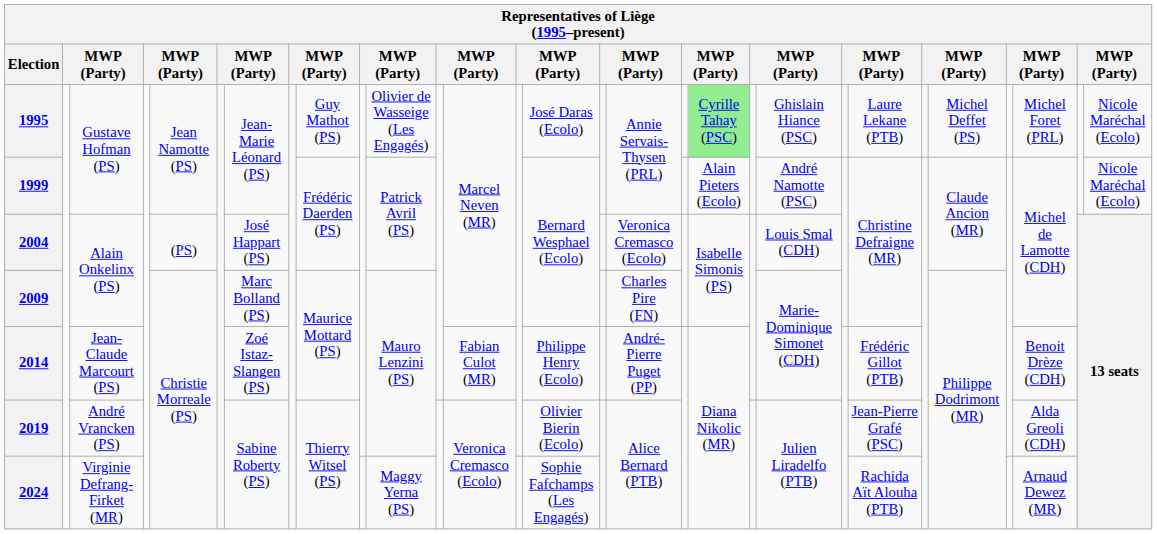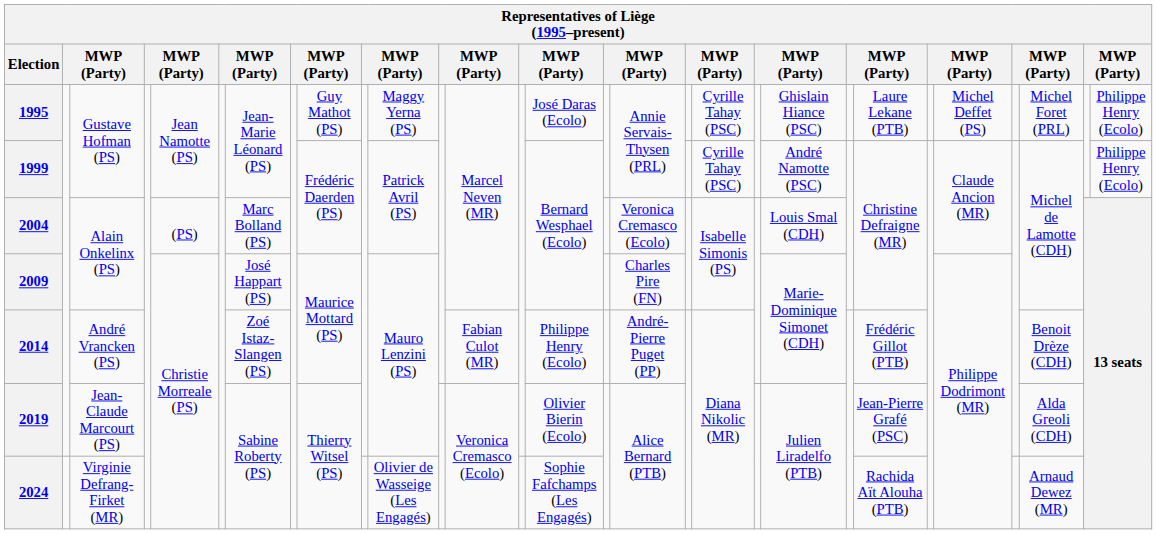(401, 120) Olivier de Wasseige (Les Engagés) -> (403, 112) Maggy Yerna (PS)
(719, 120) lightgreen background -> (723, 112) no background
(1118, 120) Nicole Maréchal (Ecolo) -> (1121, 112) Philippe Henry (Ecolo)
(719, 185) Alain Pieters (Ecolo) -> (723, 169) Cyrille Tahay (PSC)
(1118, 185) Nicole Maréchal (Ecolo) -> (1121, 169) Philippe Henry (Ecolo)
(257, 242) José Happart (PS) -> (258, 225) Marc Bolland (PS)
(257, 298) Marc Bolland (PS) -> (258, 281) José Happart (PS)
(106, 363) Jean-Claude Marcourt (PS) -> (107, 346) André Vrancken (PS)
(106, 427) André Vrancken (PS) -> (107, 419) Jean-Claude Marcourt (PS)
(401, 492) Maggy Yerna (PS) -> (403, 492) Olivier de Wasseige (Les Engagés)
